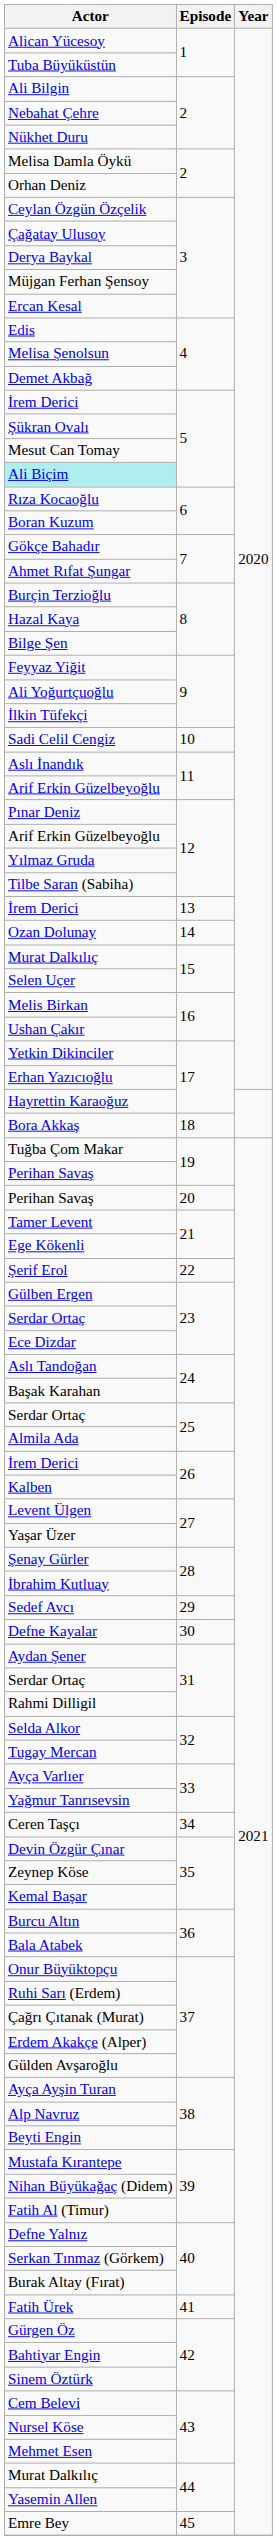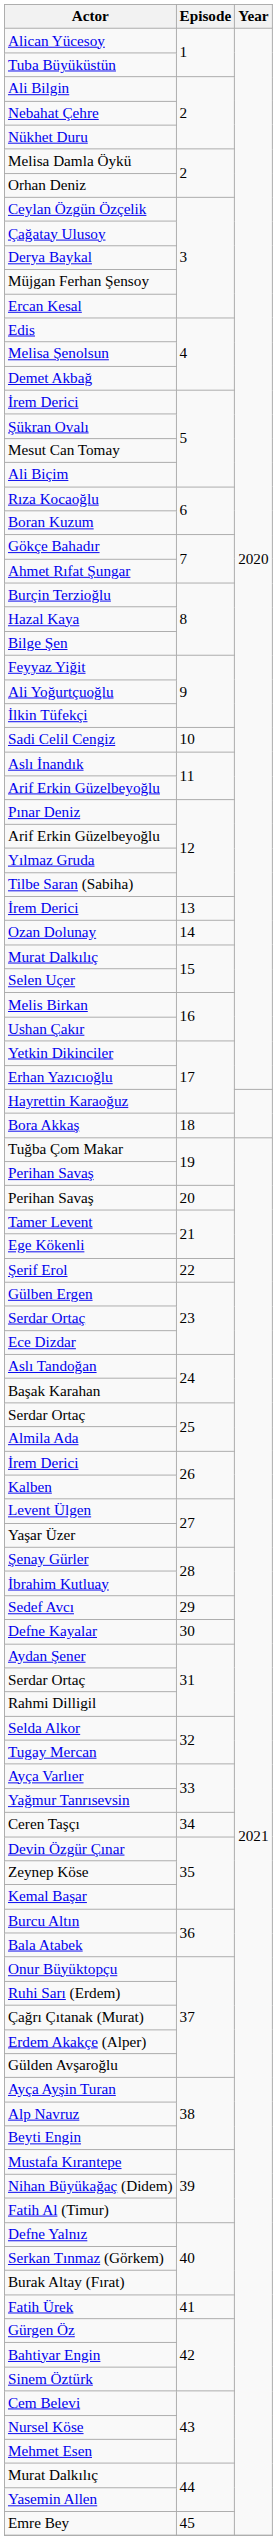(38, 474) paleturquoise background -> (38, 474) no background
